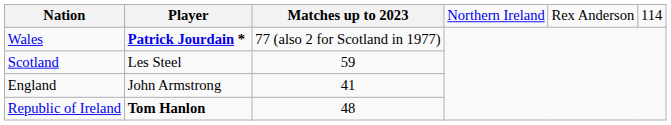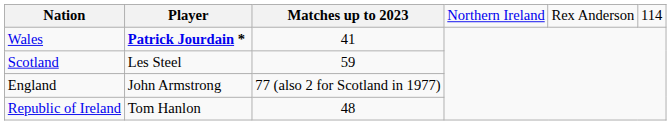(348, 39) 77 (also 2 for Scotland in 1977) -> (348, 39) 41
(348, 85) 41 -> (348, 85) 77 (also 2 for Scotland in 1977)
(167, 108) bold -> (164, 108) normal
